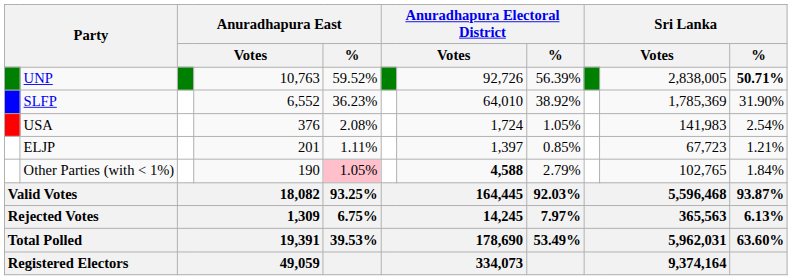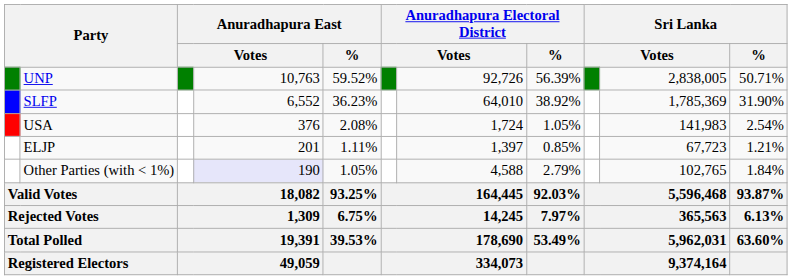(760, 78) bold -> (762, 78) normal
(309, 170) no background -> (309, 170) lavender background
(359, 170) pink background -> (359, 170) no background
(507, 170) bold -> (507, 170) normal
